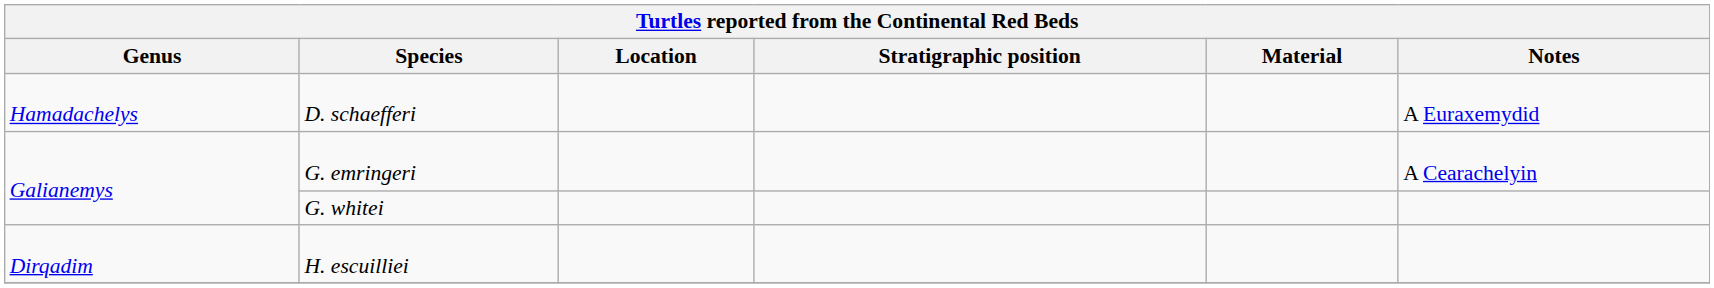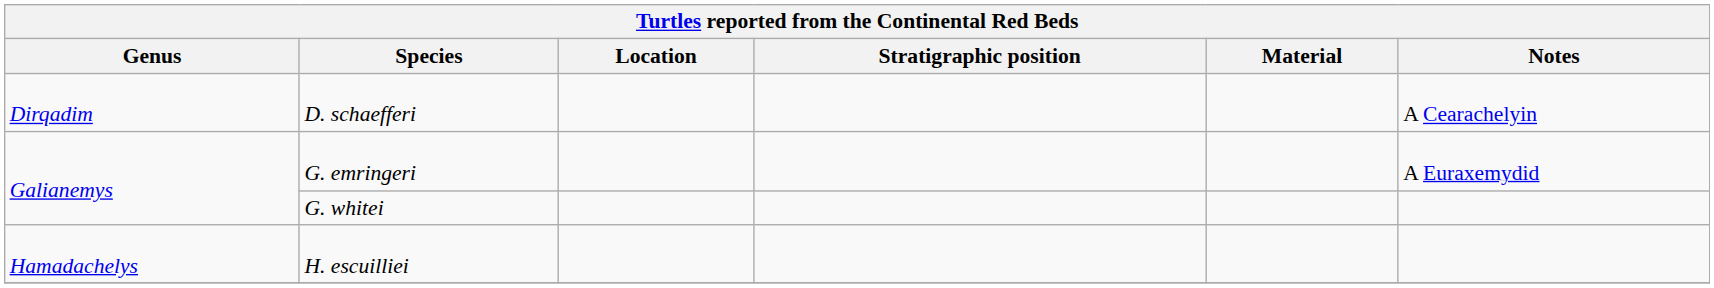(74, 114) Hamadachelys -> (51, 114) Dirqadim
(1471, 114) A Euraxemydid -> (1470, 114) A Cearachelyin
(1470, 172) A Cearachelyin -> (1471, 172) A Euraxemydid
(51, 265) Dirqadim -> (74, 265) Hamadachelys
